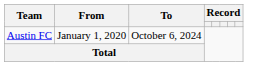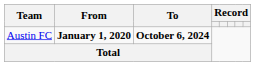(92, 35) normal -> (94, 35) bold
(166, 35) normal -> (173, 35) bold
